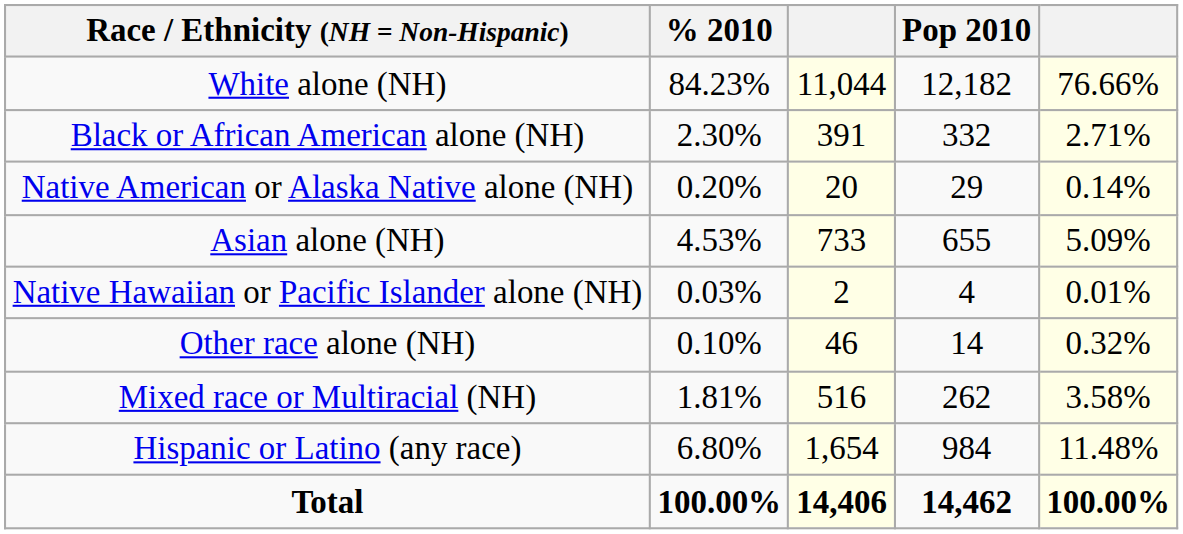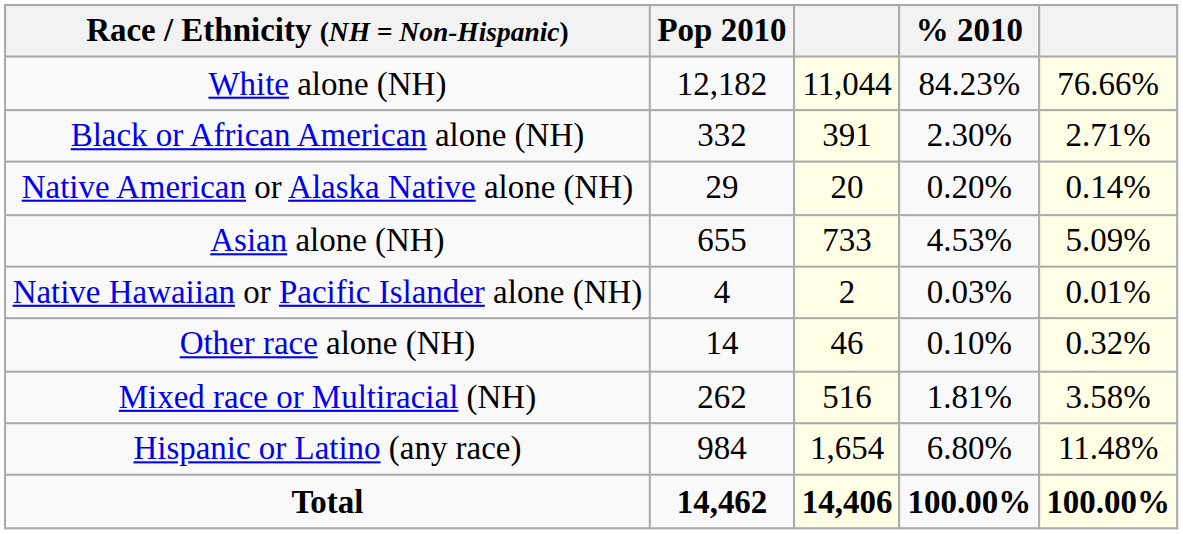columns swapped: (967, 30) <-> (719, 30)
